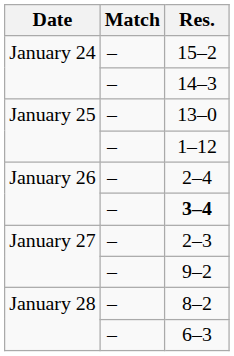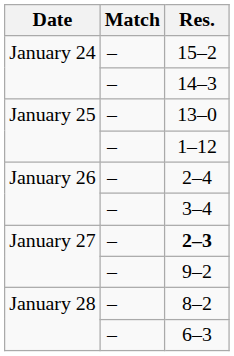(197, 209) bold -> (197, 209) normal
(197, 240) normal -> (197, 240) bold
